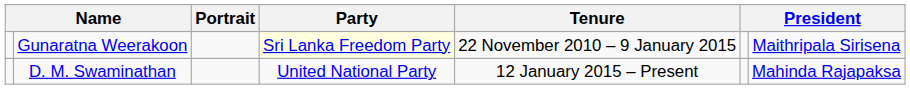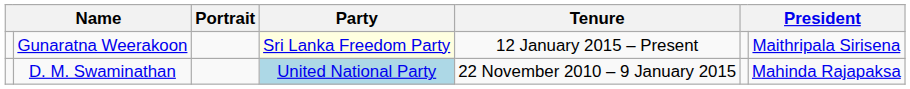(597, 45) 22 November 2010 – 9 January 2015 -> (597, 45) 12 January 2015 – Present
(357, 72) no background -> (357, 72) lightblue background
(597, 72) 12 January 2015 – Present -> (597, 72) 22 November 2010 – 9 January 2015
